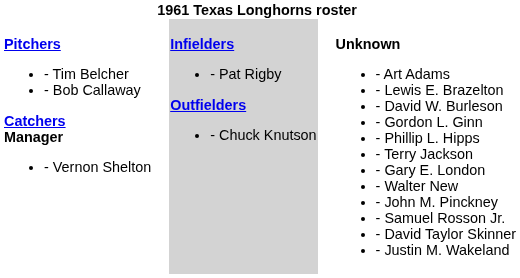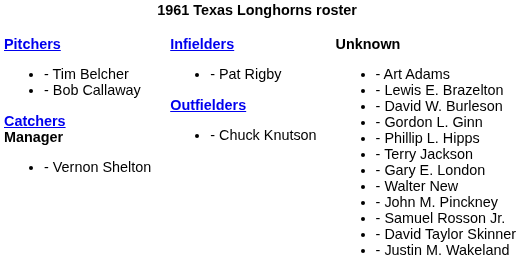(243, 90) lightgrey background -> (243, 90) no background
